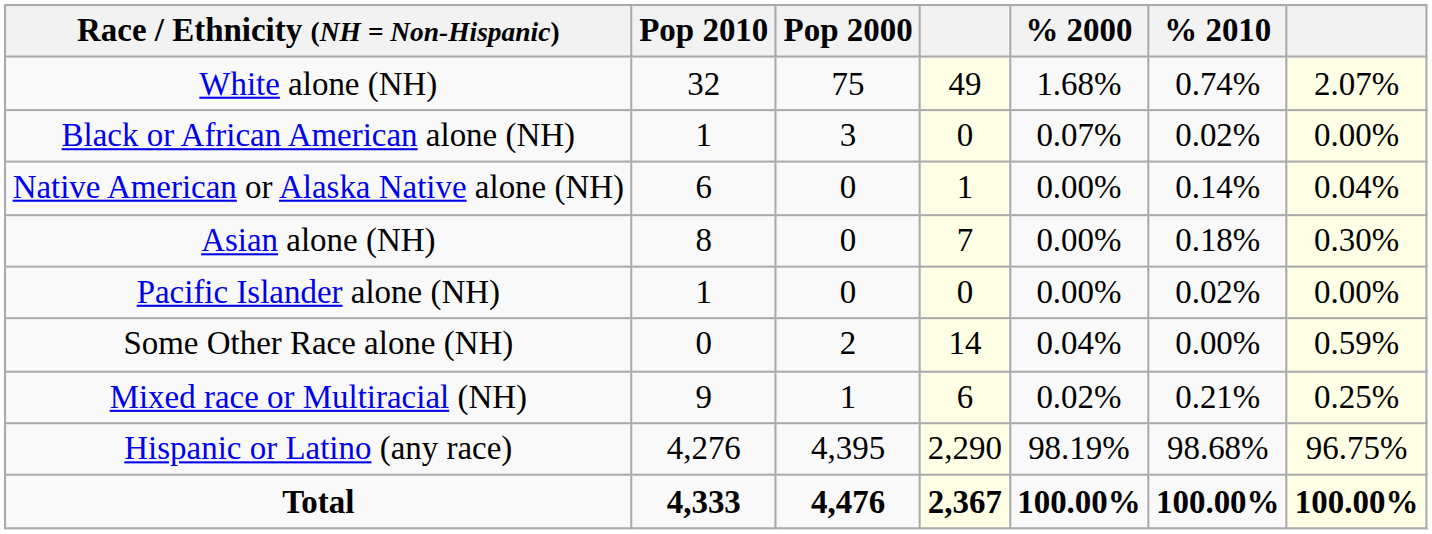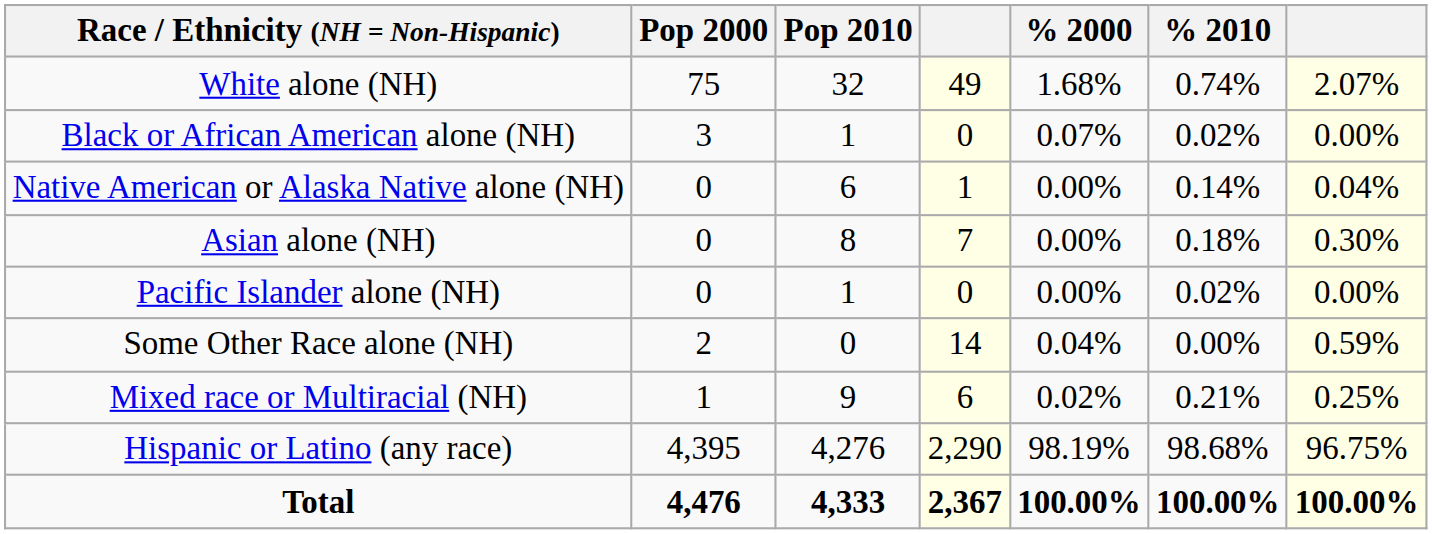columns swapped: (848, 30) <-> (704, 30)
